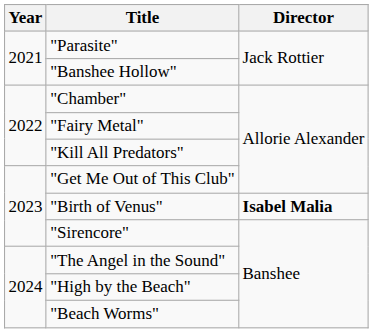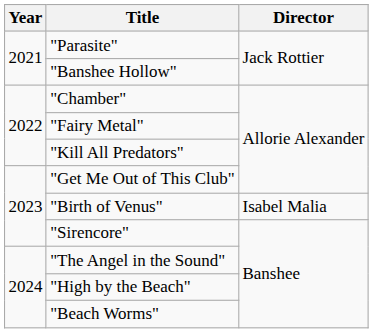(288, 206) bold -> (285, 206) normal
